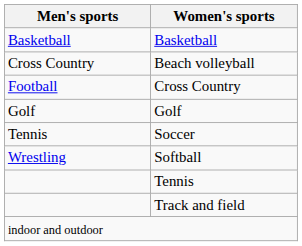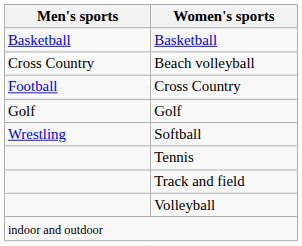- row: (174, 134)
+ row: (185, 205)
